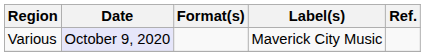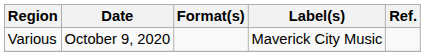(117, 39) lavender background -> (117, 39) no background
